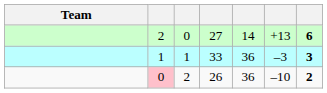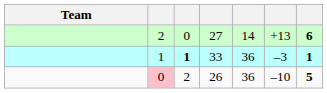(187, 56) normal -> (187, 56) bold
(309, 56) 3 -> (309, 56) 1
(309, 77) 2 -> (309, 77) 5
